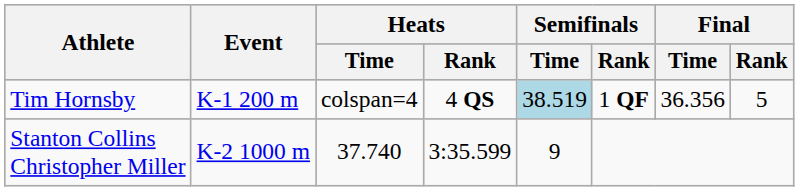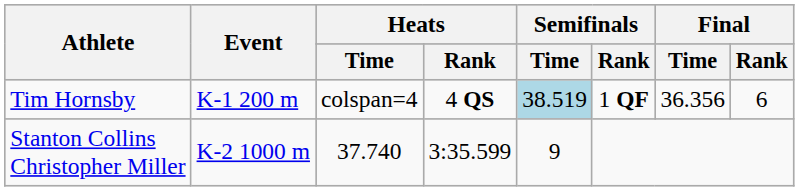(762, 99) 5 -> (762, 99) 6
